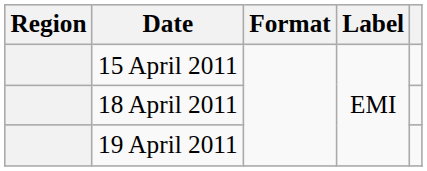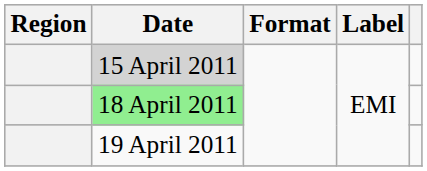(168, 64) no background -> (168, 64) lightgrey background
(168, 104) no background -> (168, 104) lightgreen background
